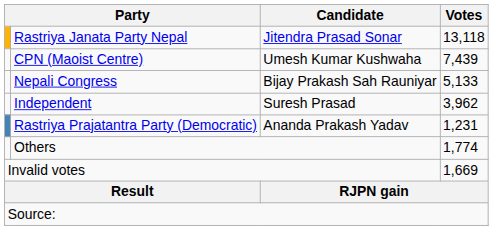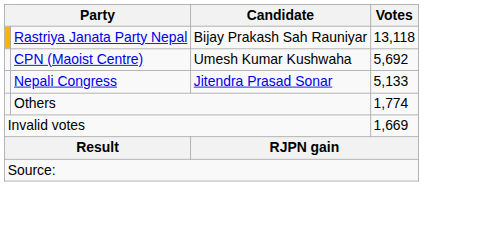(333, 37) Jitendra Prasad Sonar -> (280, 37) Bijay Prakash Sah Rauniyar
(461, 59) 7,439 -> (391, 59) 5,692
(350, 81) Bijay Prakash Sah Rauniyar -> (263, 81) Jitendra Prasad Sonar
- row: (53, 103)
- row: (136, 125)
